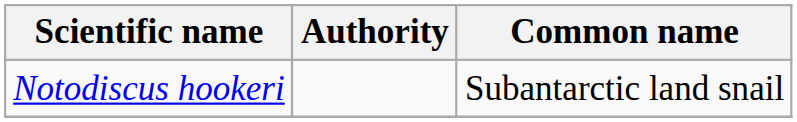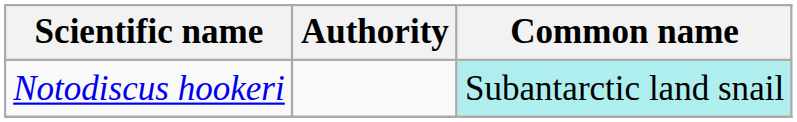(625, 87) no background -> (625, 87) paleturquoise background
